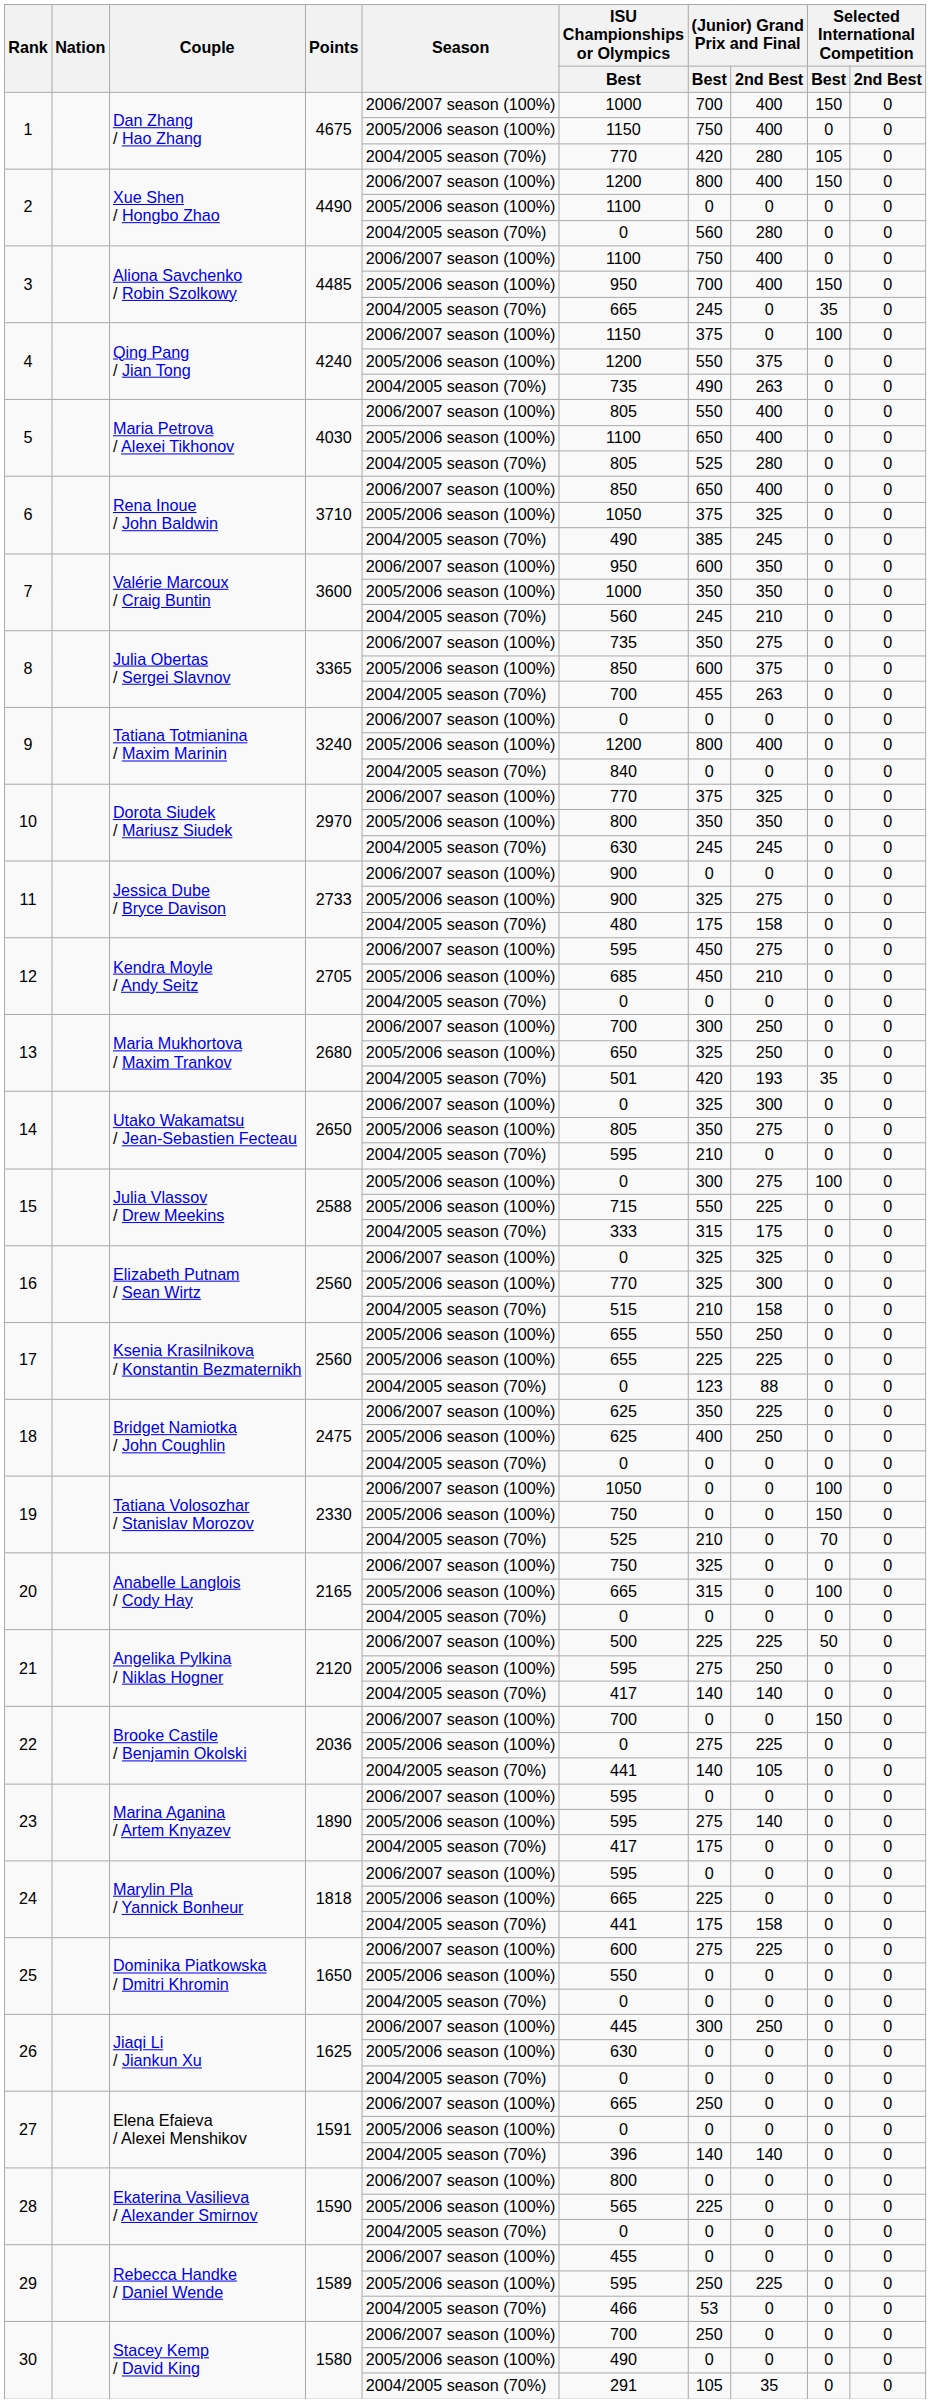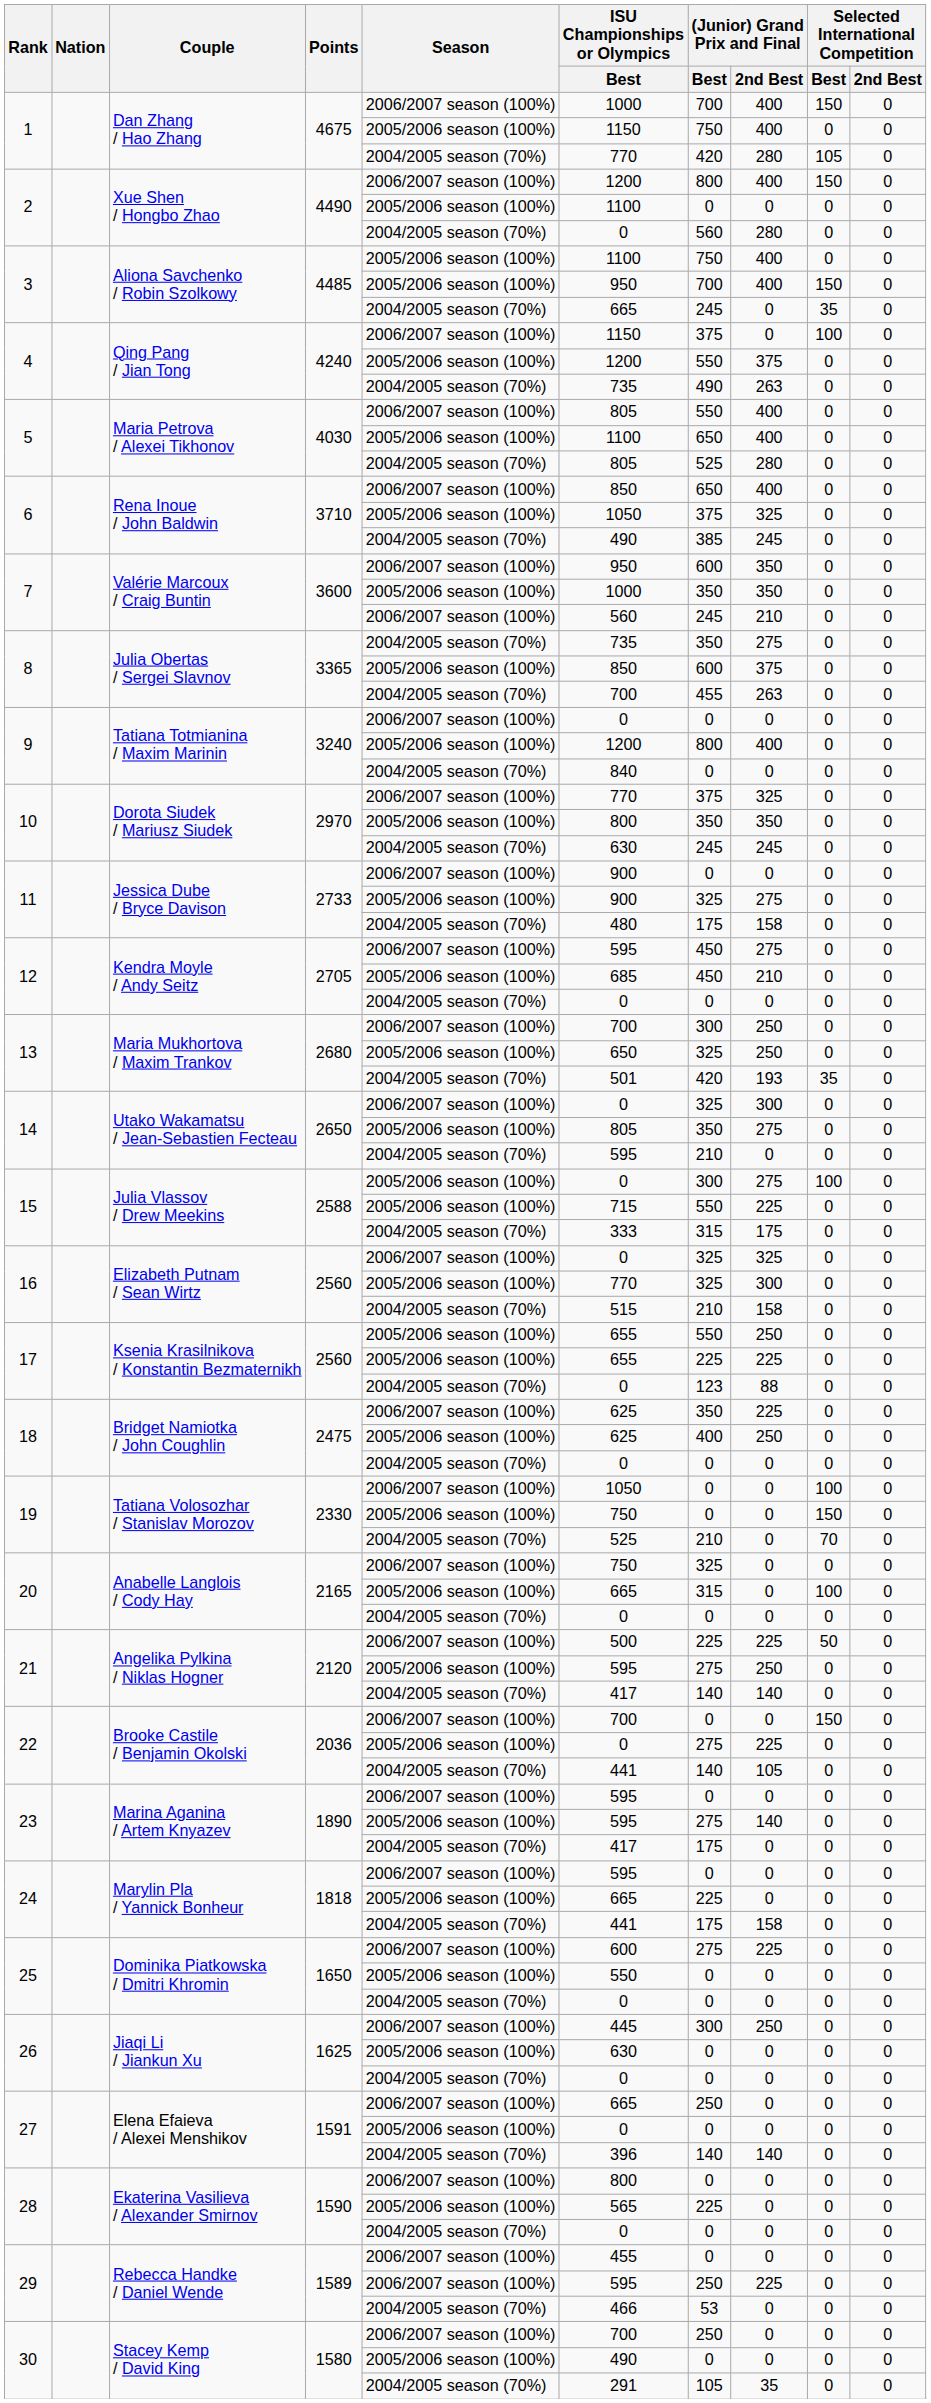(461, 258) 2006/2007 season (100%) -> (461, 258) 2005/2006 season (100%)
(456, 617) 2004/2005 season (70%) -> (461, 617) 2006/2007 season (100%)
(461, 643) 2006/2007 season (100%) -> (456, 643) 2004/2005 season (70%)
(461, 2283) 2005/2006 season (100%) -> (461, 2283) 2006/2007 season (100%)
